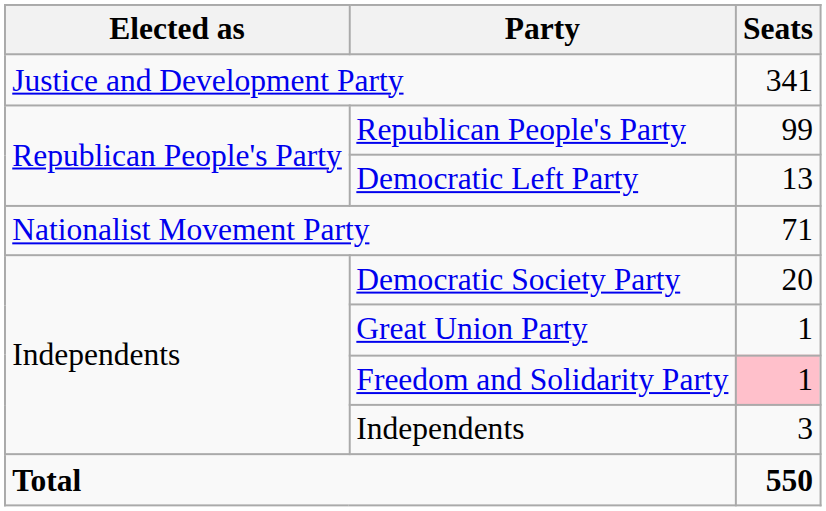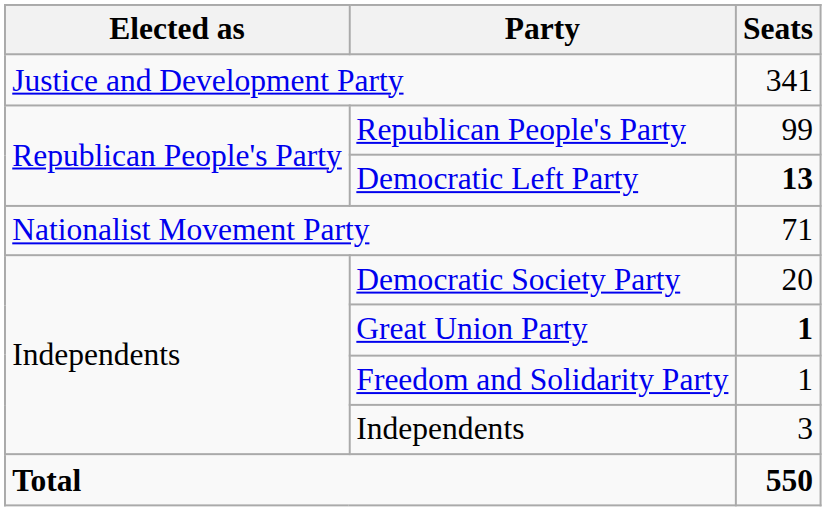(797, 179) normal -> (797, 179) bold
(805, 329) normal -> (805, 329) bold
(805, 379) pink background -> (805, 379) no background
